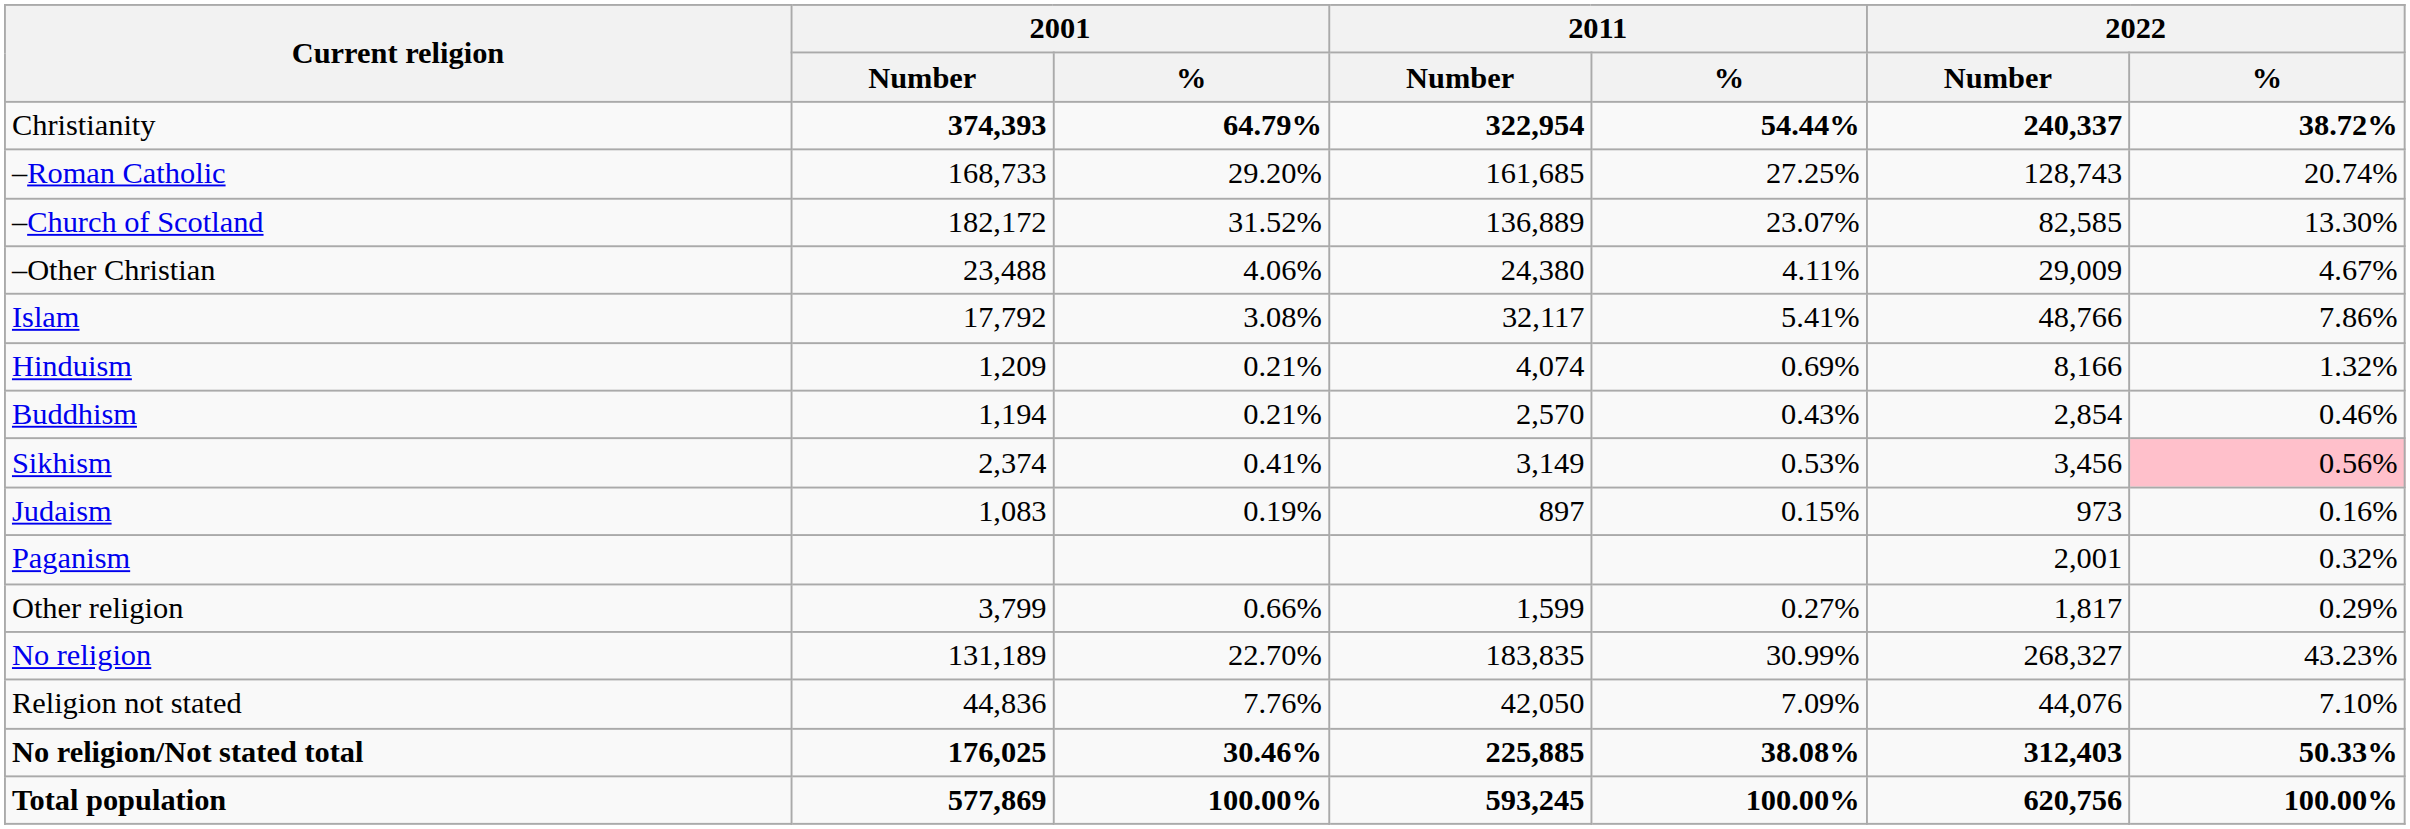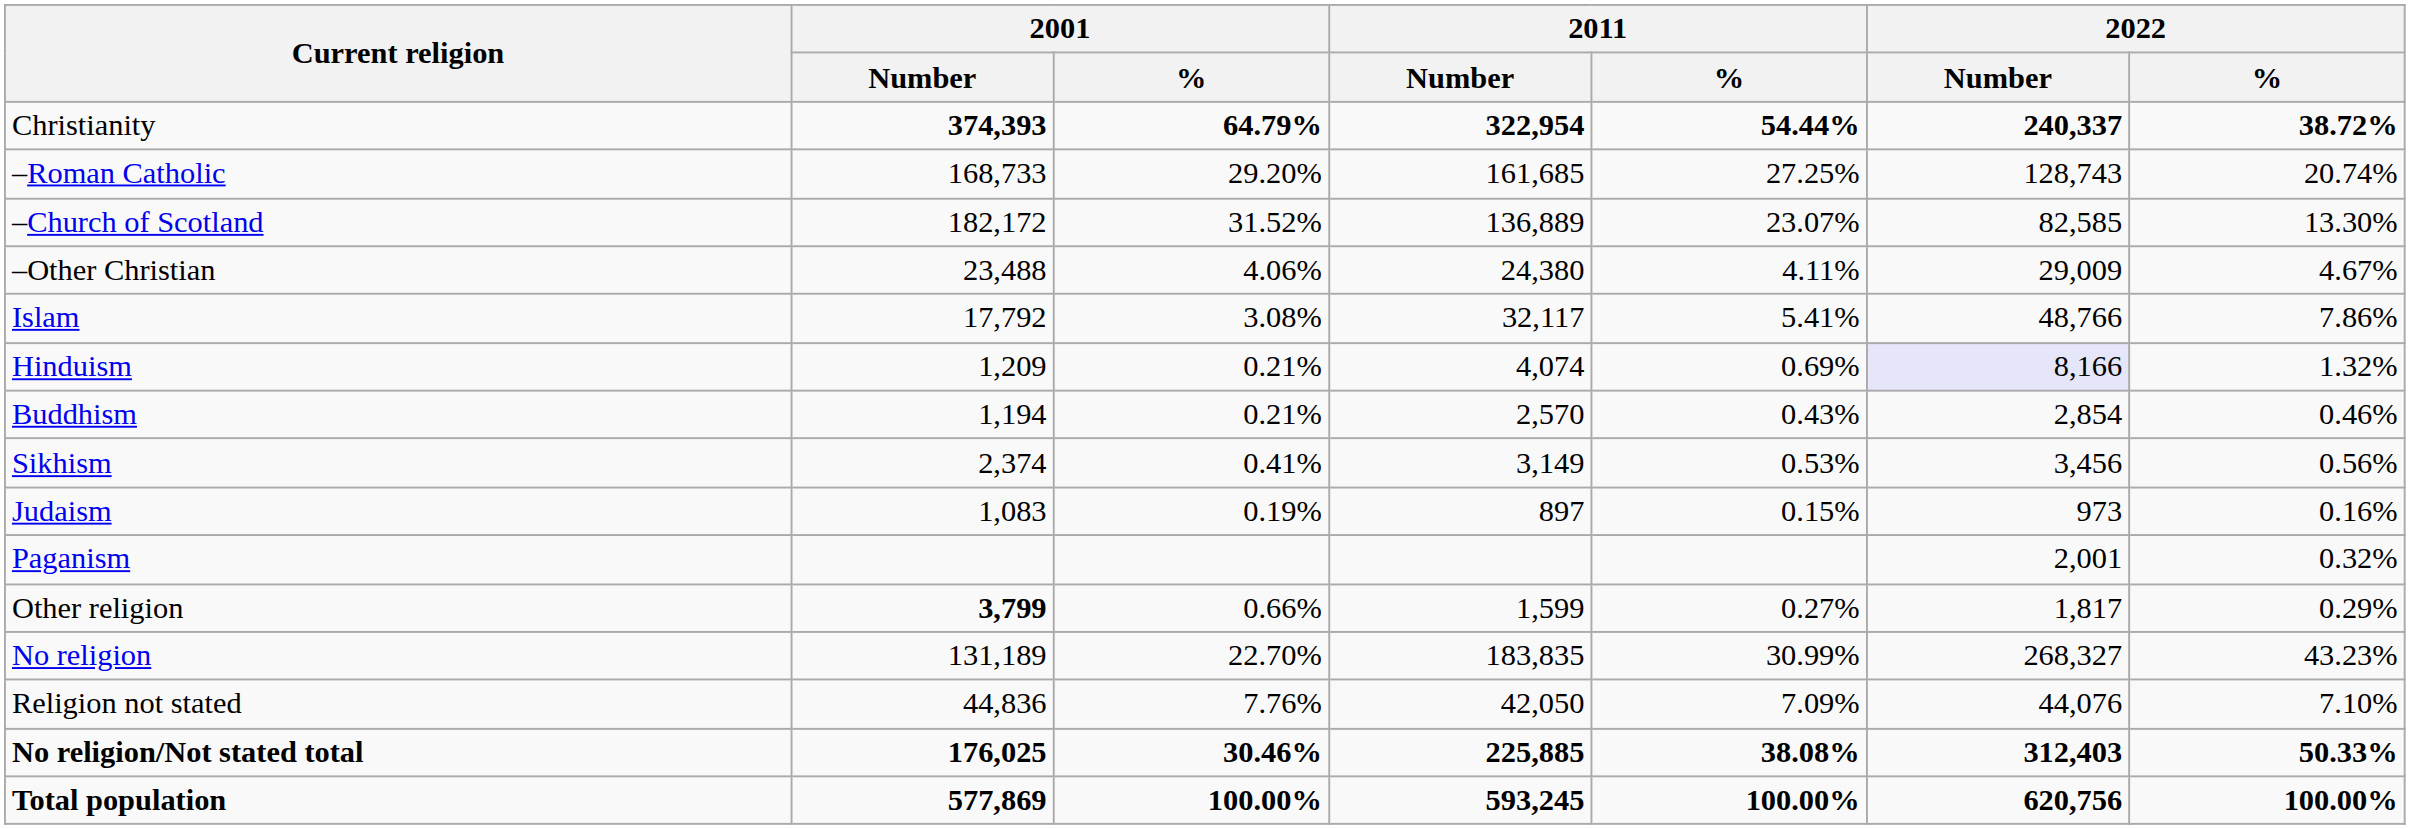(2088, 366) no background -> (2088, 366) lavender background
(2358, 462) pink background -> (2358, 462) no background
(1012, 607) normal -> (1012, 607) bold
